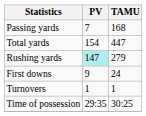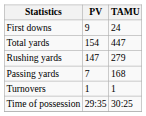rows swapped: (29, 73) <-> (33, 27)
(92, 58) paleturquoise background -> (92, 58) no background
